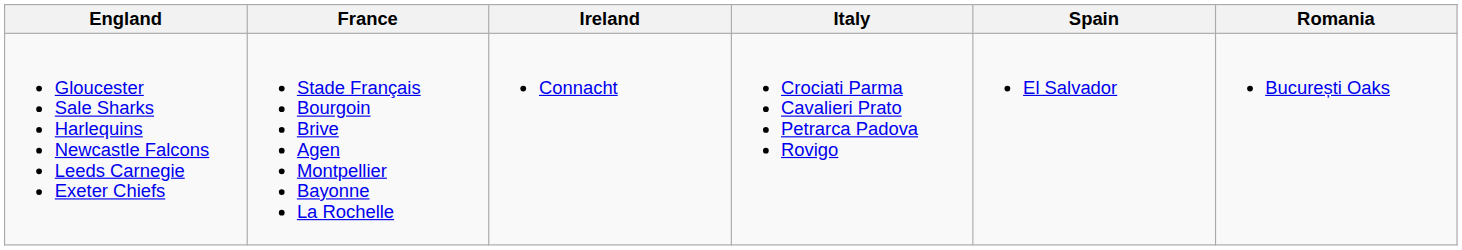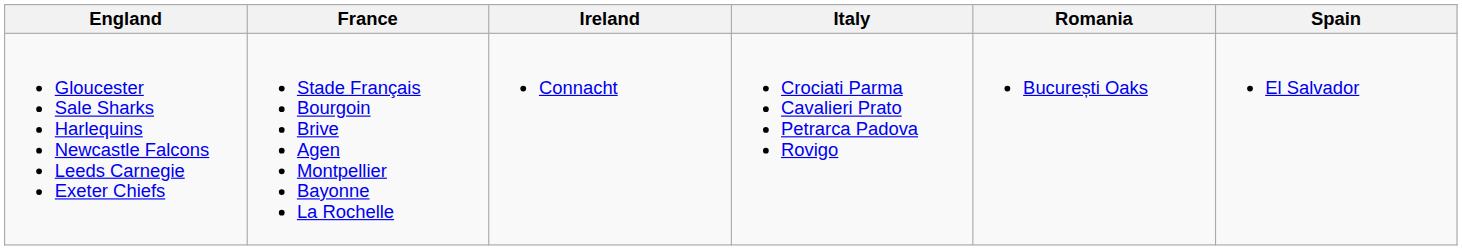columns swapped: (1336, 19) <-> (1094, 19)
